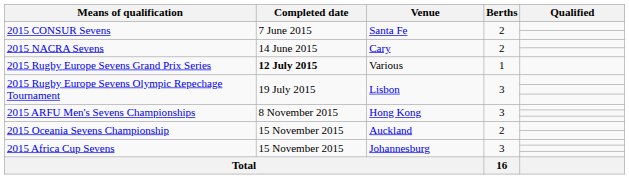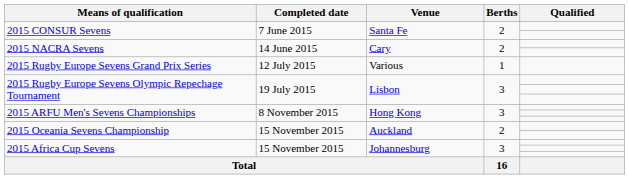(288, 65) bold -> (287, 65) normal
